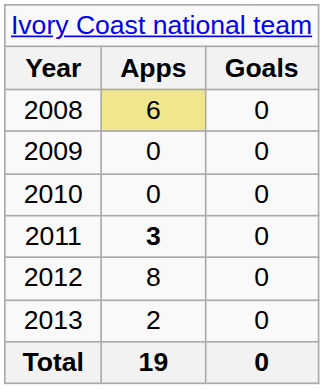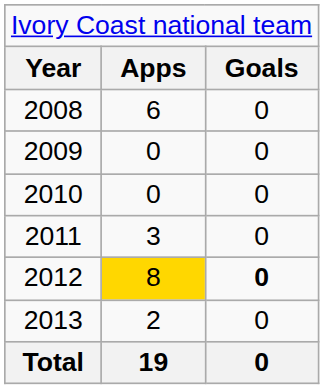(153, 109) khaki background -> (153, 109) no background
(153, 236) bold -> (153, 236) normal
(153, 278) no background -> (153, 278) gold background
(262, 278) normal -> (262, 278) bold
